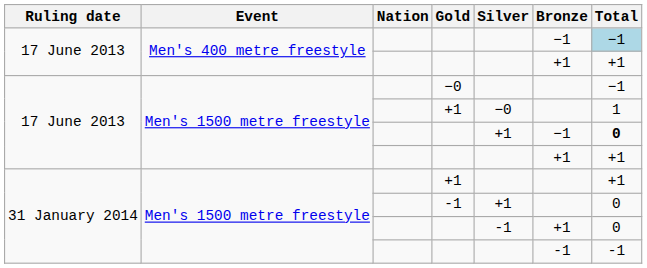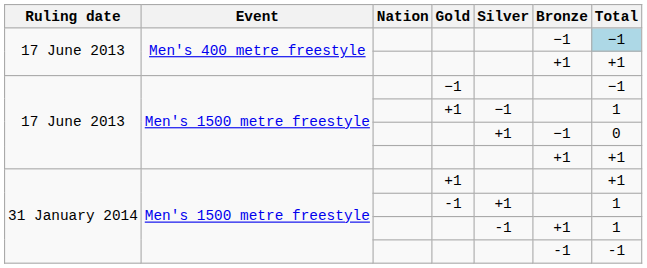(453, 87) −0 -> (453, 87) −1
(503, 110) −0 -> (503, 110) −1
(616, 134) bold -> (616, 134) normal
(616, 204) 0 -> (616, 204) 1
(616, 228) 0 -> (616, 228) 1
